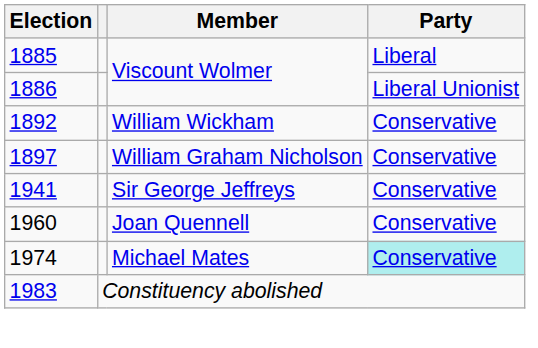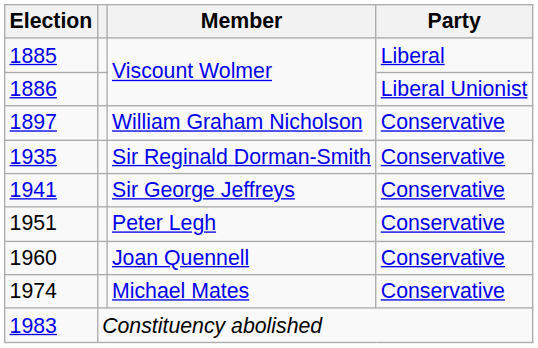- row: (33, 122)
+ row: (33, 156)
+ row: (33, 223)
(435, 257) paleturquoise background -> (443, 291) no background
